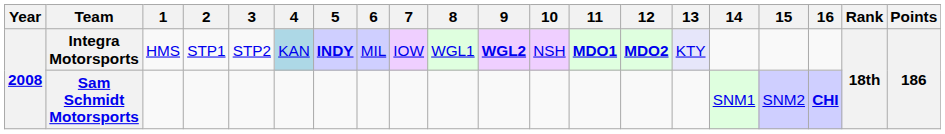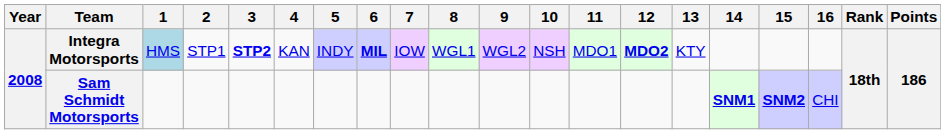(163, 50) no background -> (163, 50) lightblue background
(252, 50) normal -> (252, 50) bold
(294, 50) lightblue background -> (294, 50) no background
(335, 50) bold -> (335, 50) normal
(373, 50) normal -> (374, 50) bold
(504, 50) bold -> (504, 50) normal
(595, 50) bold -> (595, 50) normal
(691, 50) lavender background -> (691, 50) no background
(734, 100) normal -> (734, 100) bold
(784, 100) normal -> (784, 100) bold
(825, 100) bold -> (825, 100) normal
